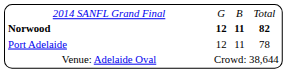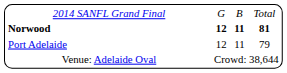(264, 29) 82 -> (264, 29) 81
(264, 44) 78 -> (264, 44) 79
